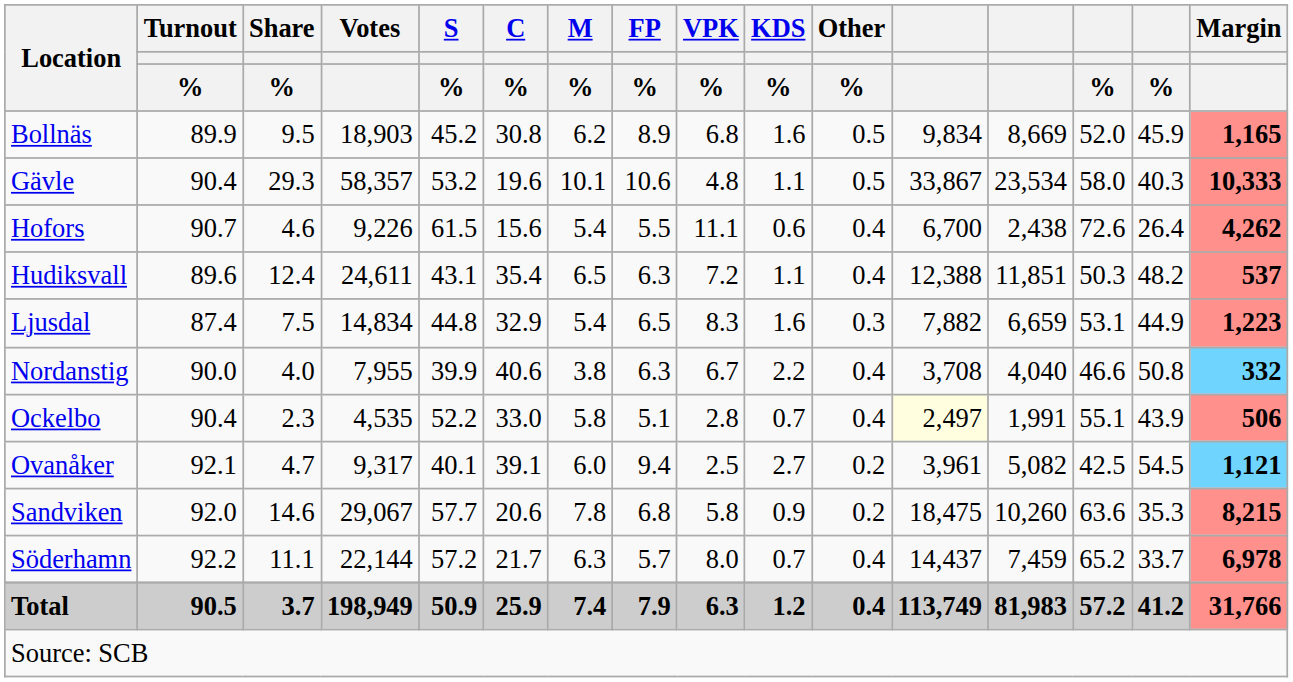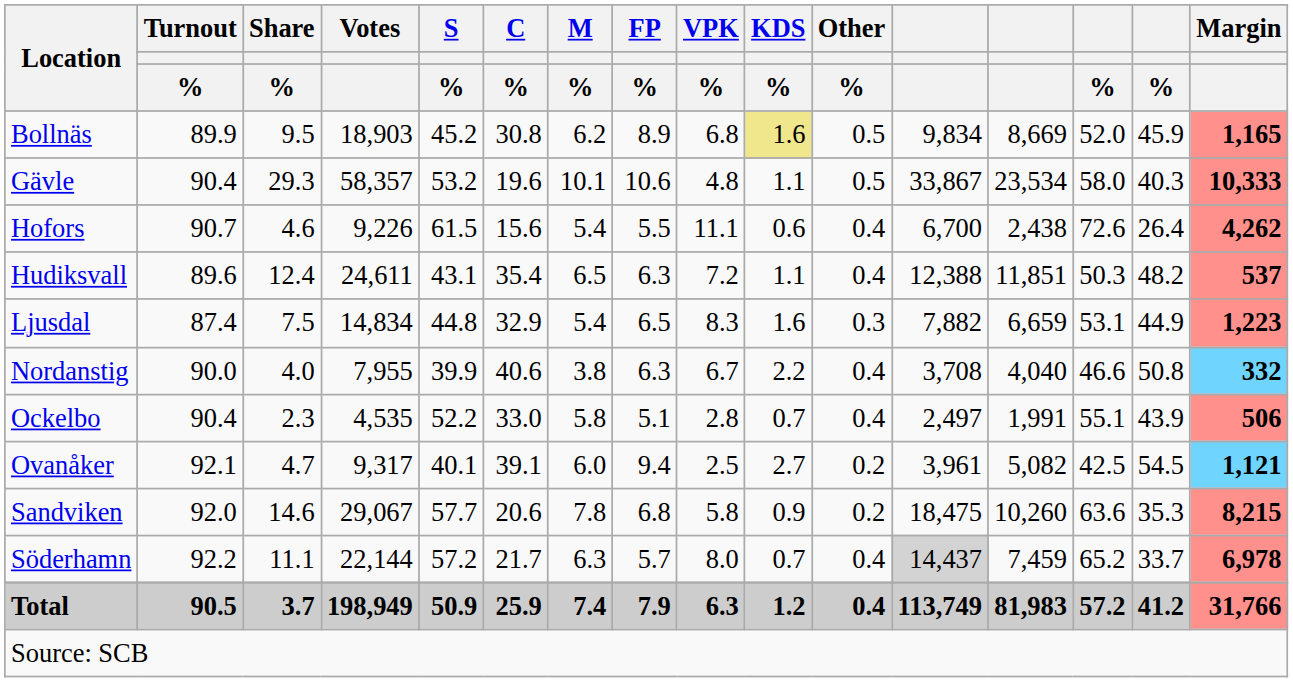(789, 134) no background -> (789, 134) khaki background
(952, 417) lightyellow background -> (952, 417) no background
(946, 558) no background -> (946, 558) lightgrey background
